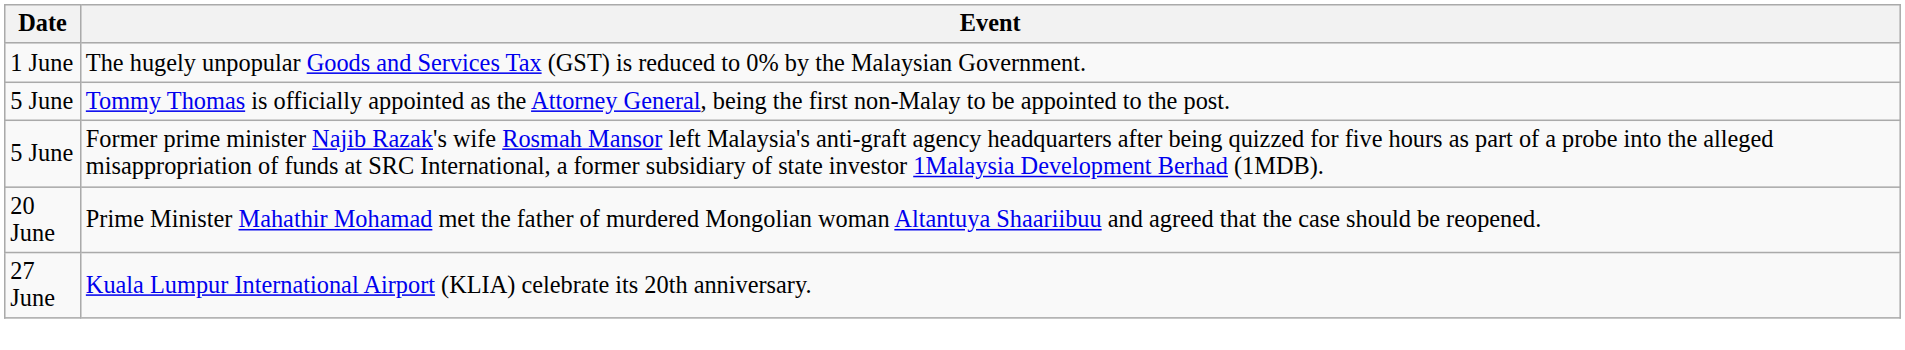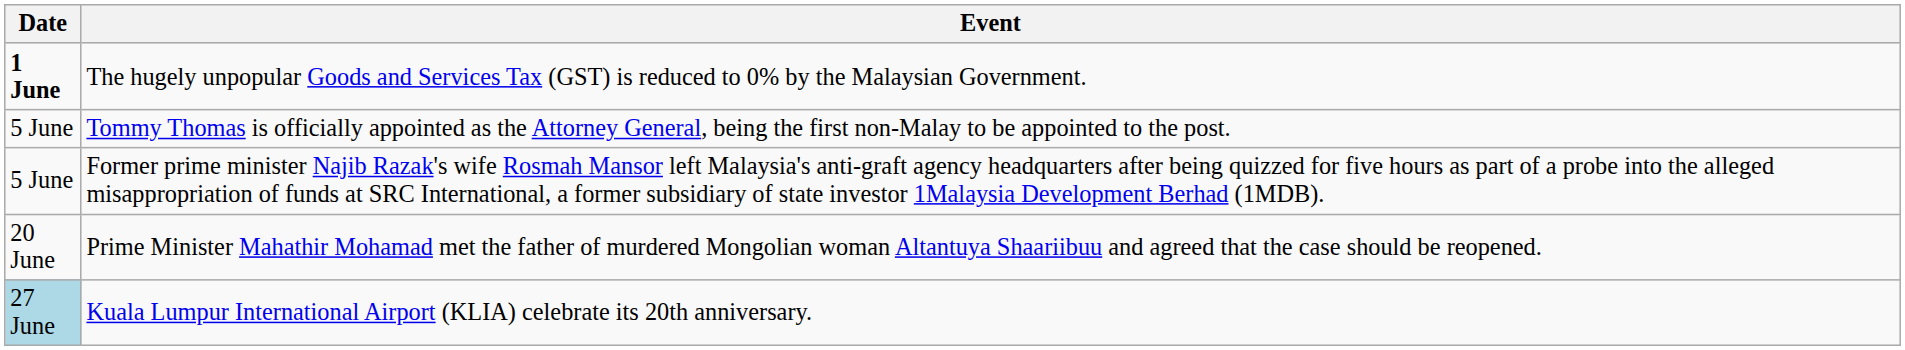(42, 62) normal -> (35, 76) bold
(33, 285) no background -> (33, 312) lightblue background
